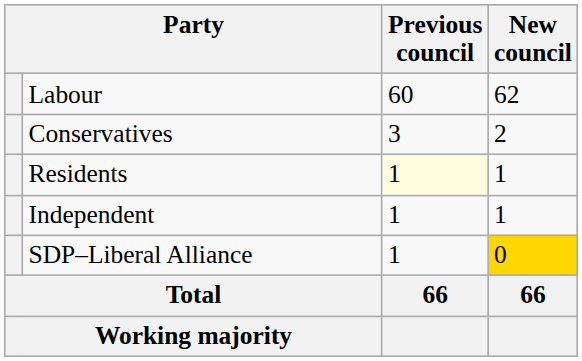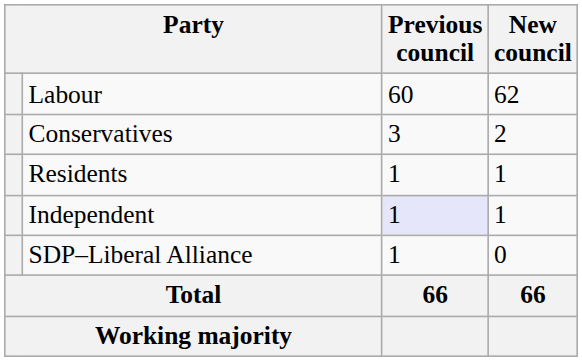(394, 174) lightyellow background -> (394, 174) no background
(394, 214) no background -> (394, 214) lavender background
(500, 255) gold background -> (500, 255) no background
